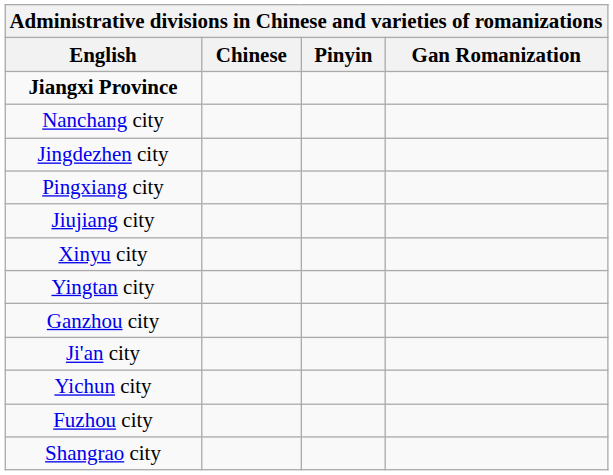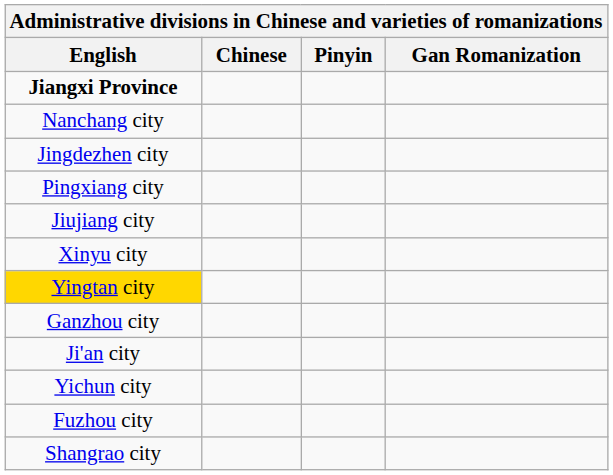(103, 287) no background -> (103, 287) gold background
